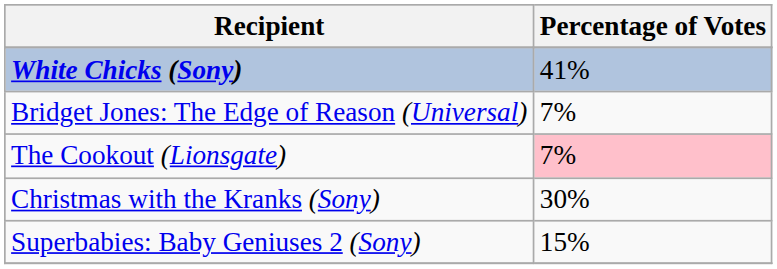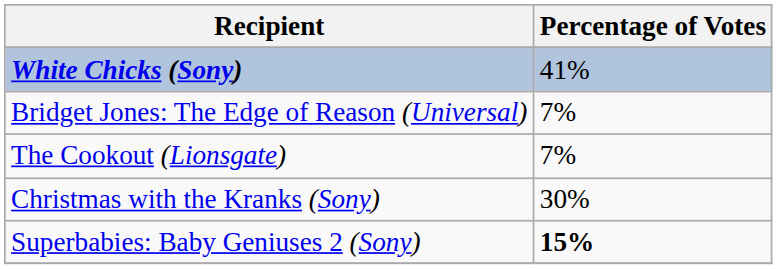(558, 155) pink background -> (558, 155) no background
(565, 241) normal -> (567, 241) bold
